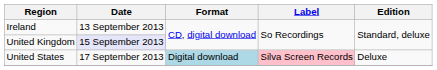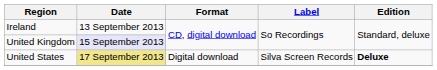(121, 57) no background -> (121, 57) khaki background
(203, 57) lightblue background -> (203, 57) no background
(307, 57) pink background -> (307, 57) no background
(372, 57) normal -> (373, 57) bold
